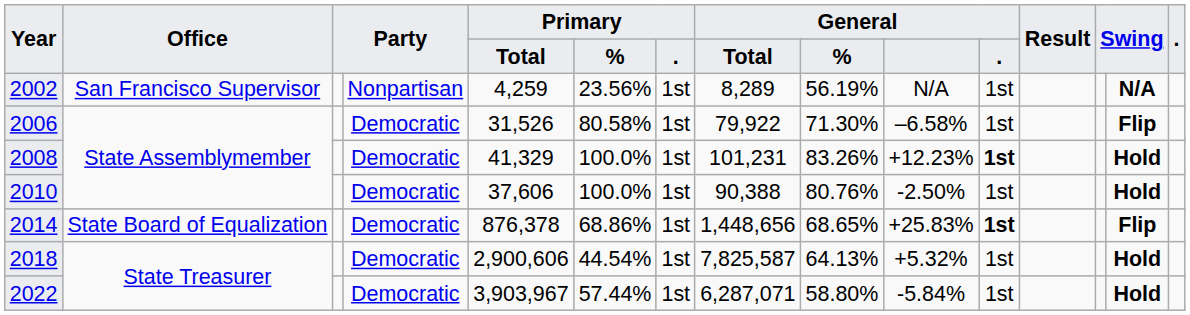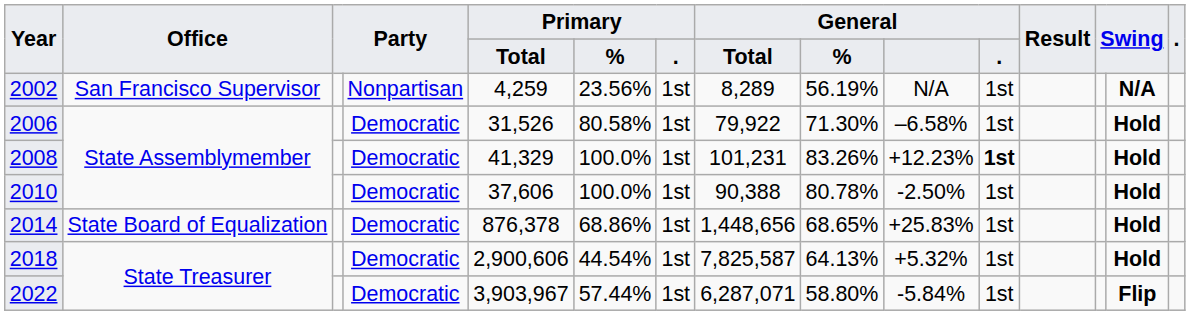(1137, 124) Flip -> (1137, 124) Hold
(842, 192) 80.76% -> (842, 192) 80.78%
(999, 225) bold -> (999, 225) normal
(1137, 225) Flip -> (1137, 225) Hold
(1137, 293) Hold -> (1137, 293) Flip
